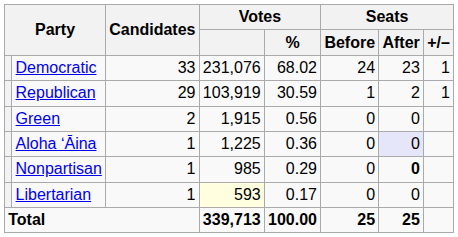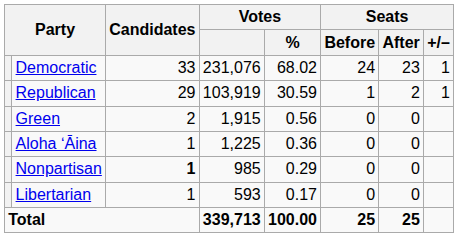(415, 144) lavender background -> (415, 144) no background
(191, 169) normal -> (191, 169) bold
(415, 169) bold -> (415, 169) normal
(247, 194) lightyellow background -> (247, 194) no background
